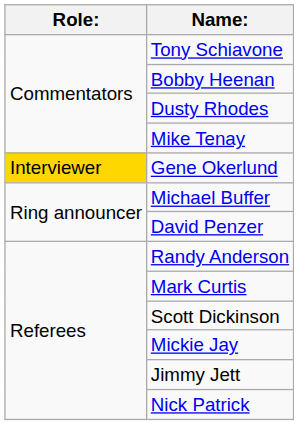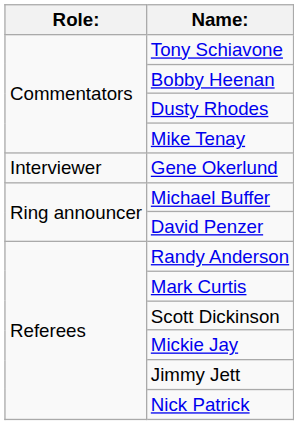(56, 168) gold background -> (56, 168) no background
